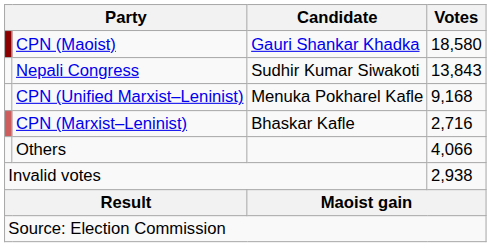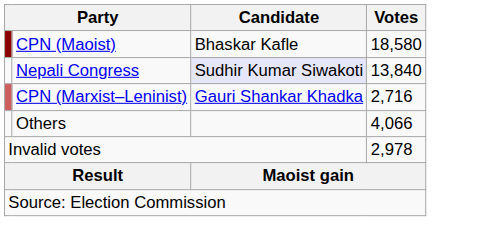(335, 44) Gauri Shankar Khadka -> (247, 44) Bhaskar Kafle
(335, 70) no background -> (279, 70) lavender background
(456, 70) 13,843 -> (396, 70) 13,840
- row: (130, 96)
(303, 123) Bhaskar Kafle -> (279, 96) Gauri Shankar Khadka
(452, 176) 2,938 -> (392, 149) 2,978
